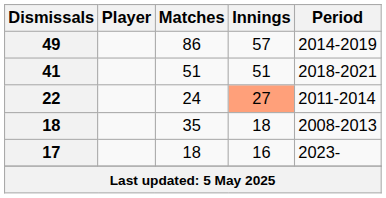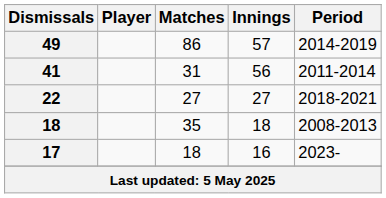(192, 72) 51 -> (192, 72) 31
(261, 72) 51 -> (261, 72) 56
(338, 72) 2018-2021 -> (337, 72) 2011-2014
(192, 98) 24 -> (192, 98) 27
(261, 98) lightsalmon background -> (261, 98) no background
(337, 98) 2011-2014 -> (338, 98) 2018-2021
